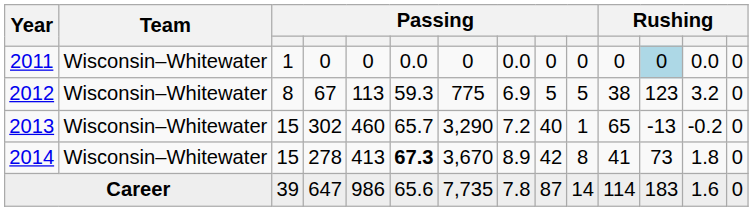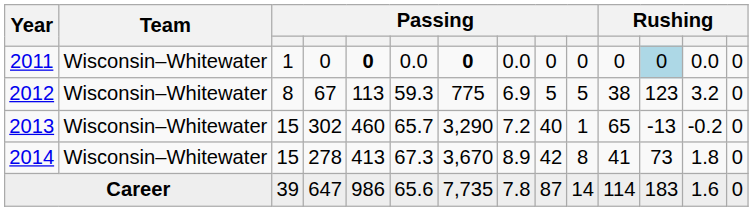(368, 61) normal -> (368, 61) bold
(468, 61) normal -> (468, 61) bold
(414, 157) bold -> (414, 157) normal
